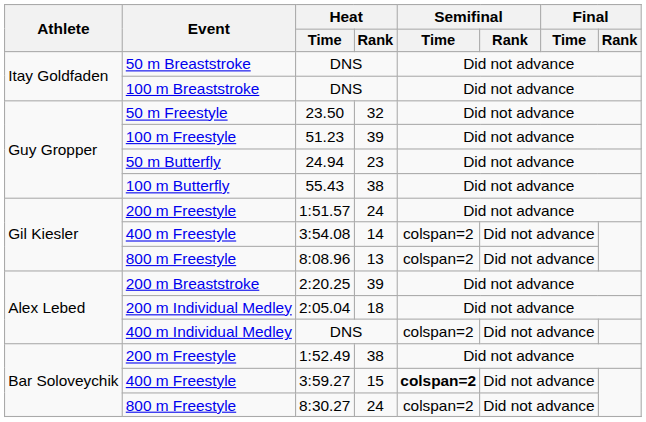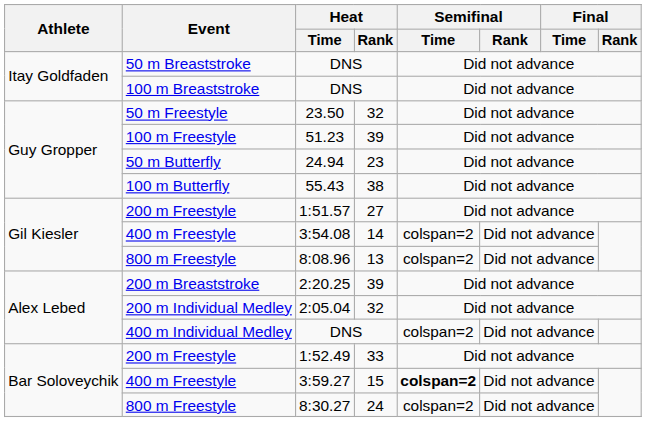(375, 210) 24 -> (375, 210) 27
(375, 308) 18 -> (375, 308) 32
(375, 357) 38 -> (375, 357) 33
